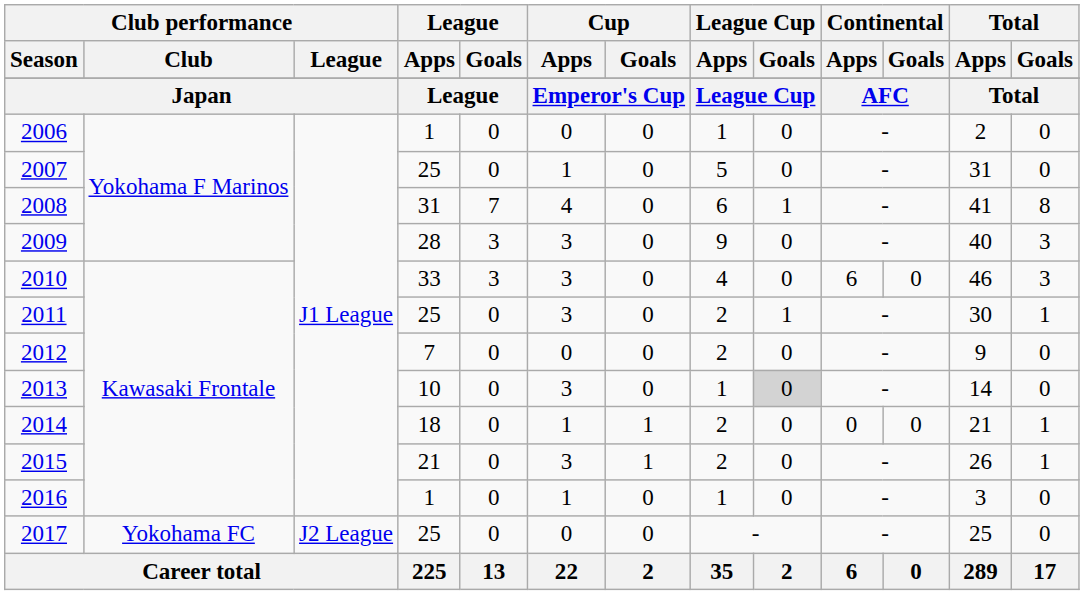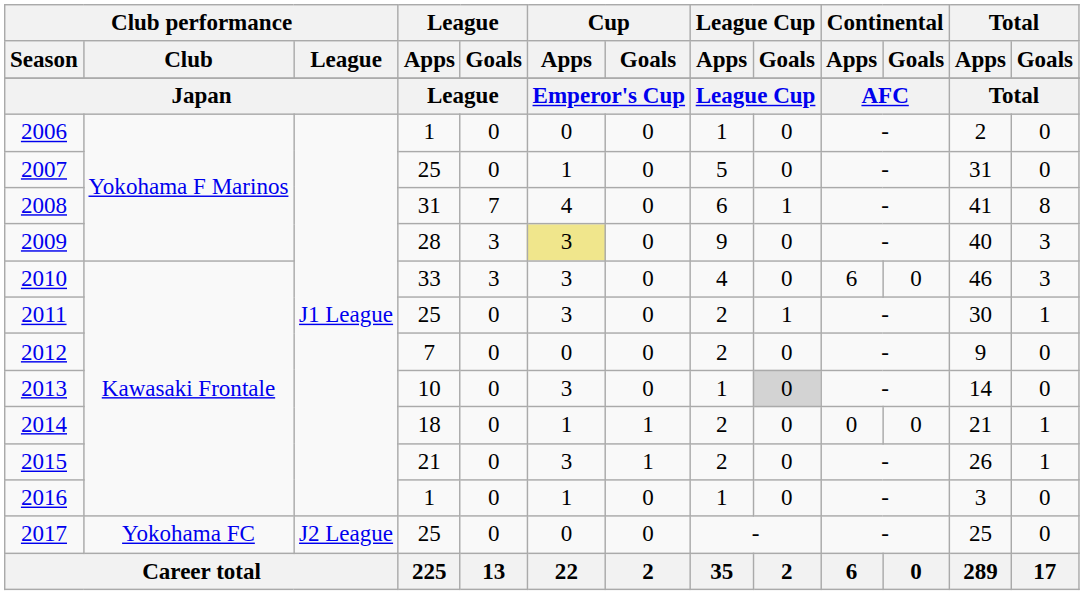(566, 242) no background -> (566, 242) khaki background
